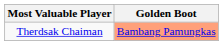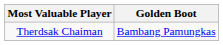(166, 31) lightsalmon background -> (166, 31) no background
